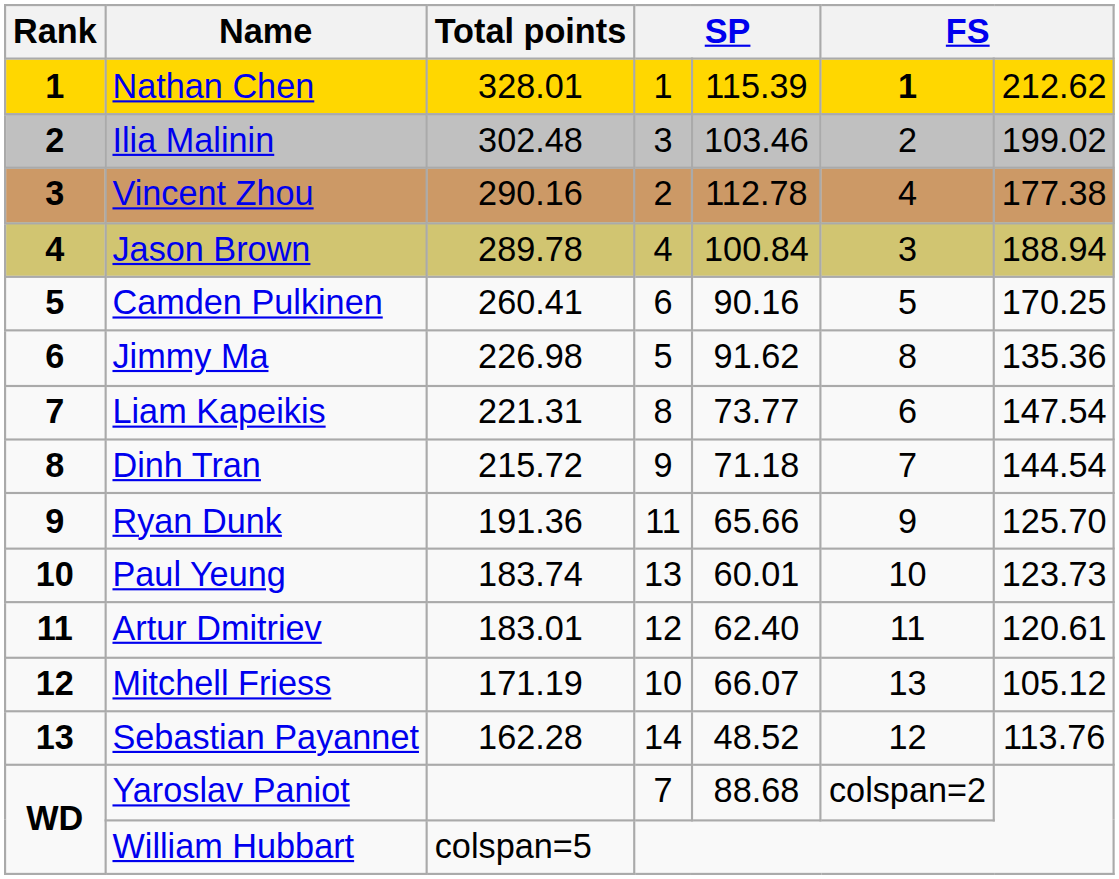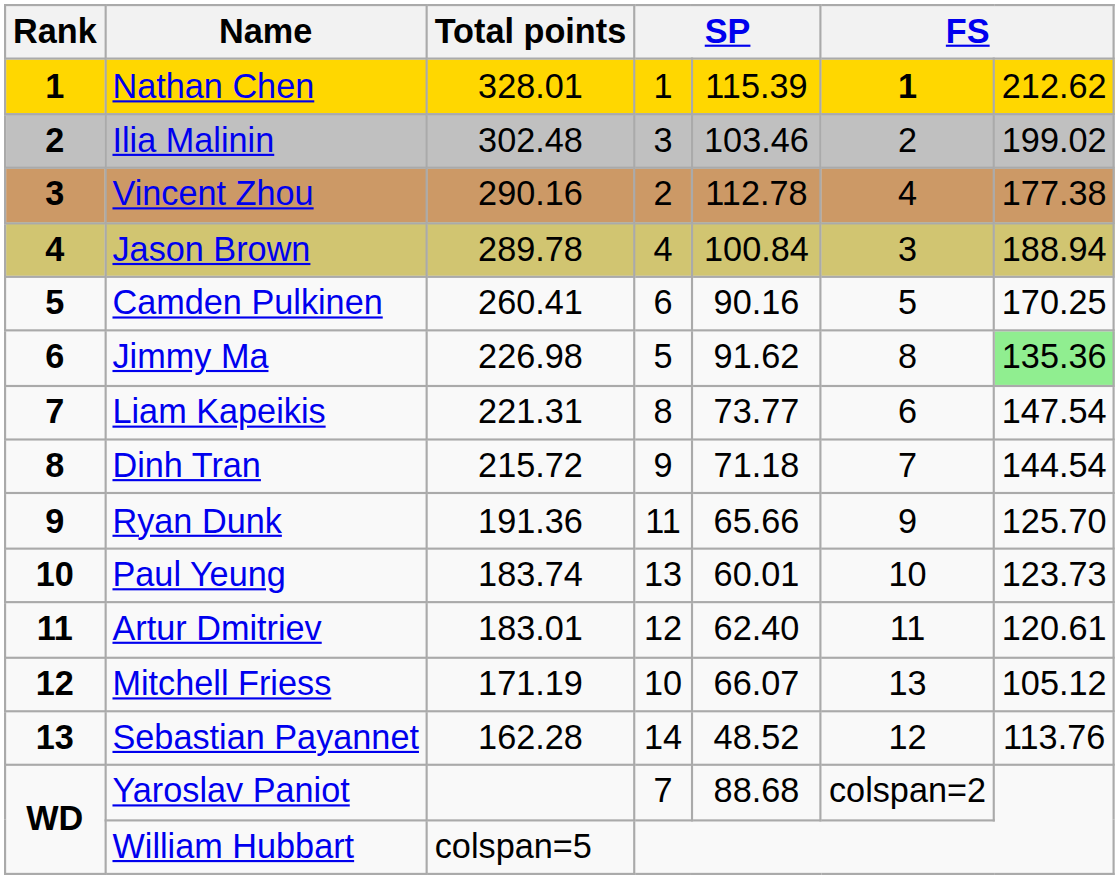(1054, 357) no background -> (1054, 357) lightgreen background
